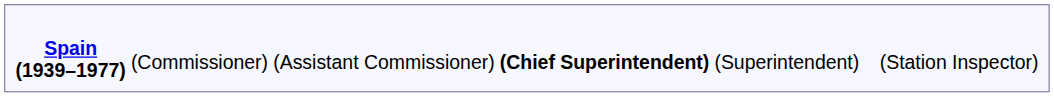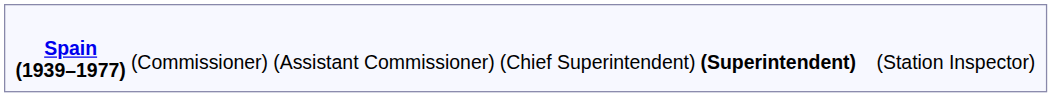(605, 62) bold -> (598, 62) normal
(787, 62) normal -> (778, 62) bold
